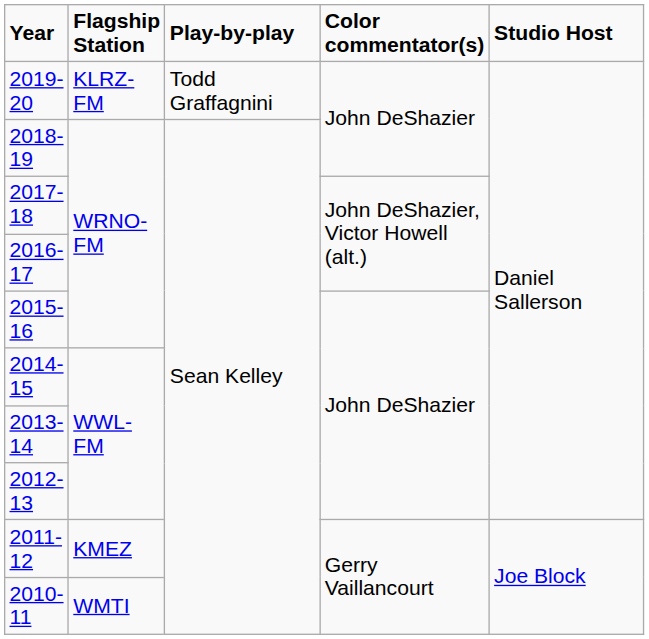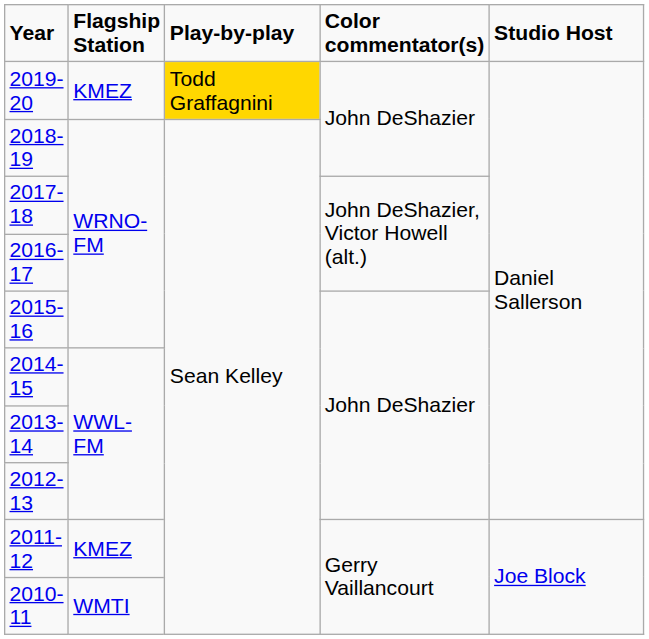(104, 90) KLRZ-FM -> (103, 90) KMEZ
(221, 90) no background -> (221, 90) gold background
